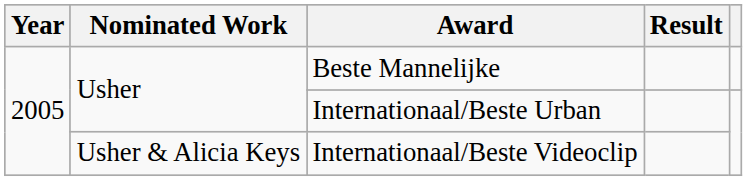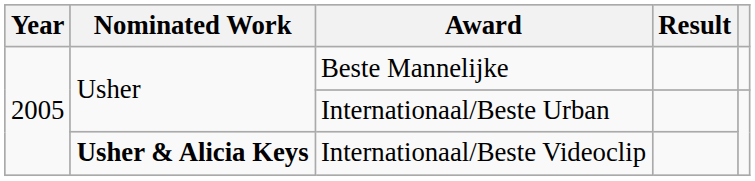(188, 152) normal -> (193, 152) bold
